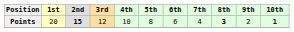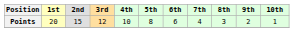(78, 22) bold -> (78, 22) normal
(224, 22) bold -> (224, 22) normal
(275, 22) bold -> (275, 22) normal
